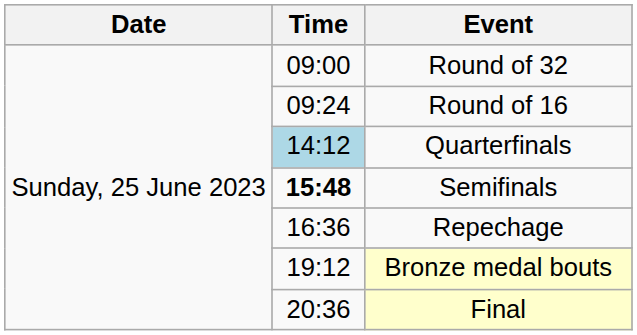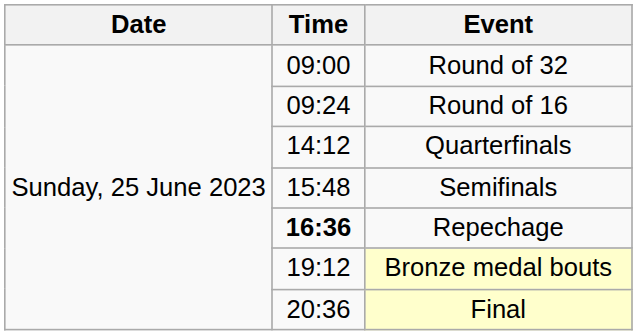(318, 146) lightblue background -> (318, 146) no background
(318, 187) bold -> (318, 187) normal
(318, 227) normal -> (318, 227) bold
